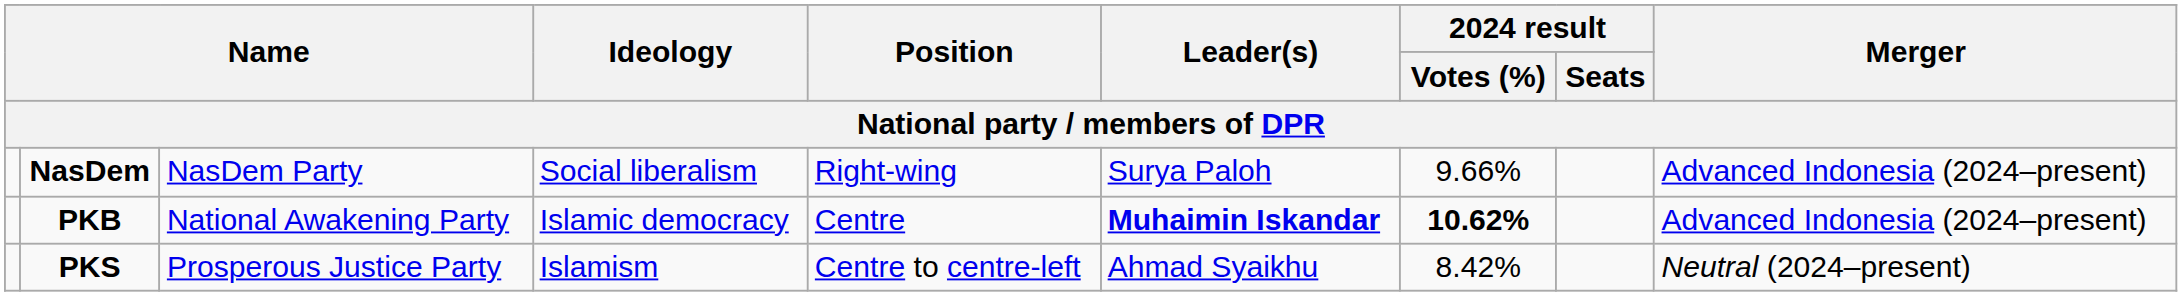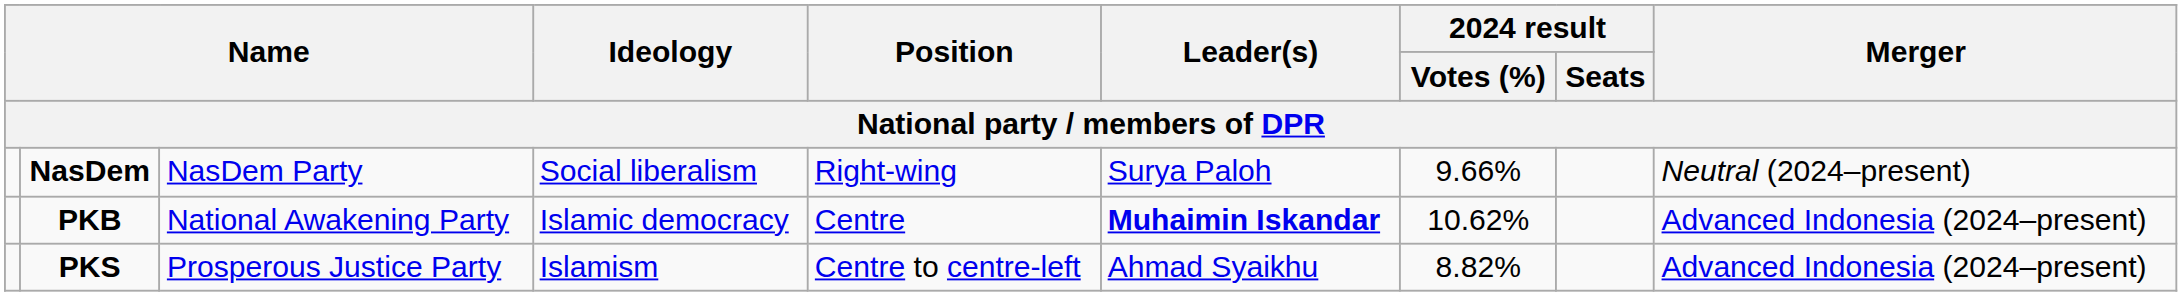(1904, 171) Advanced Indonesia (2024–present) -> (1816, 171) Neutral (2024–present)
(1478, 219) bold -> (1478, 219) normal
(1478, 266) 8.42% -> (1478, 266) 8.82%
(1816, 266) Neutral (2024–present) -> (1904, 266) Advanced Indonesia (2024–present)
